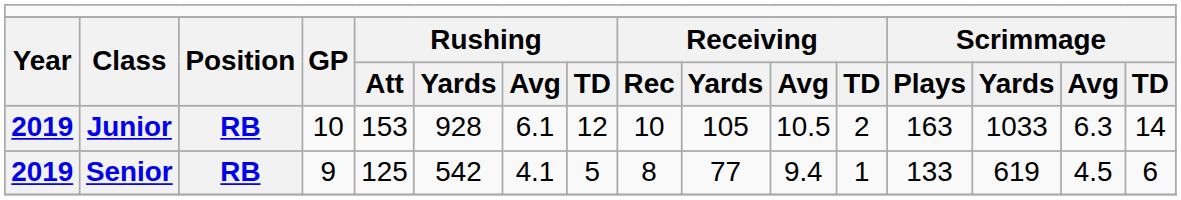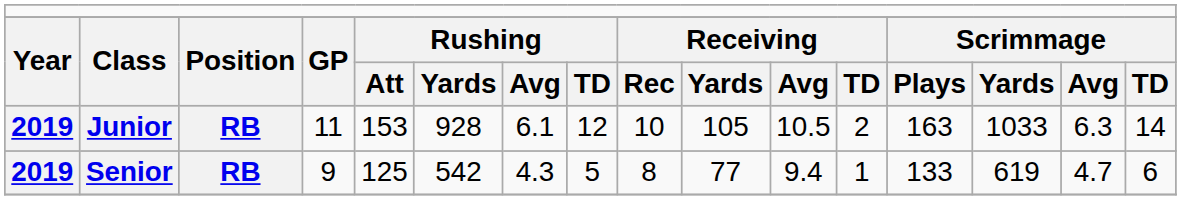(328, 127) 10 -> (328, 127) 11
(535, 171) 4.1 -> (535, 171) 4.3
(1093, 171) 4.5 -> (1093, 171) 4.7
